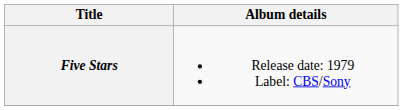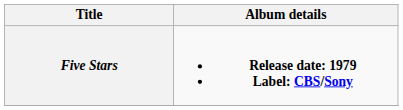(286, 73) normal -> (286, 73) bold
